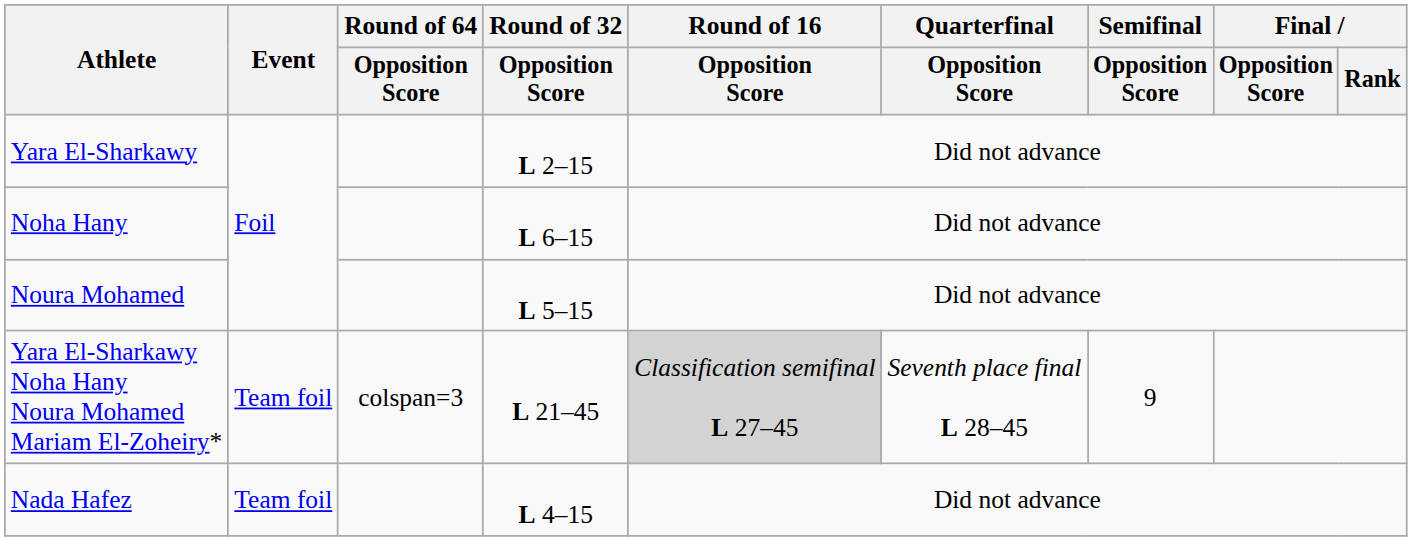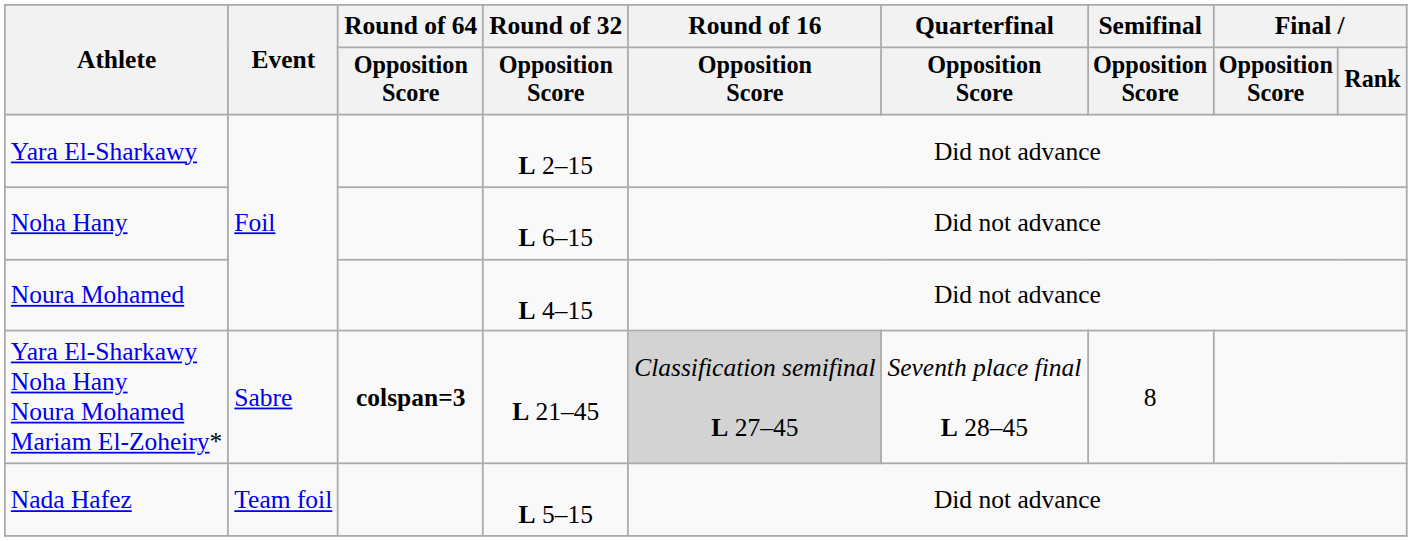(556, 310) L 5–15 -> (556, 310) L 4–15
(283, 397) Team foil -> (263, 397) Sabre
(411, 397) normal -> (411, 397) bold
(1150, 397) 9 -> (1150, 397) 8
(556, 514) L 4–15 -> (556, 514) L 5–15
